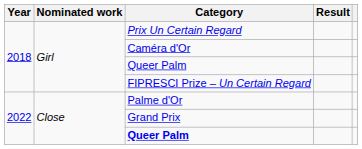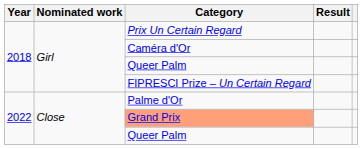(154, 118) no background -> (154, 118) lightsalmon background
(158, 135) bold -> (157, 135) normal
